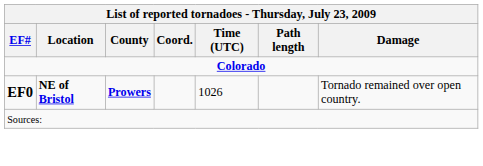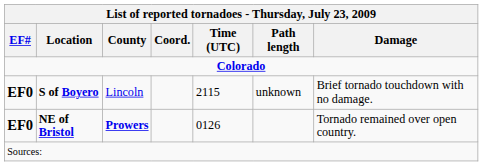+ row: (69, 92)
(210, 92) 1026 -> (208, 125) 0126
